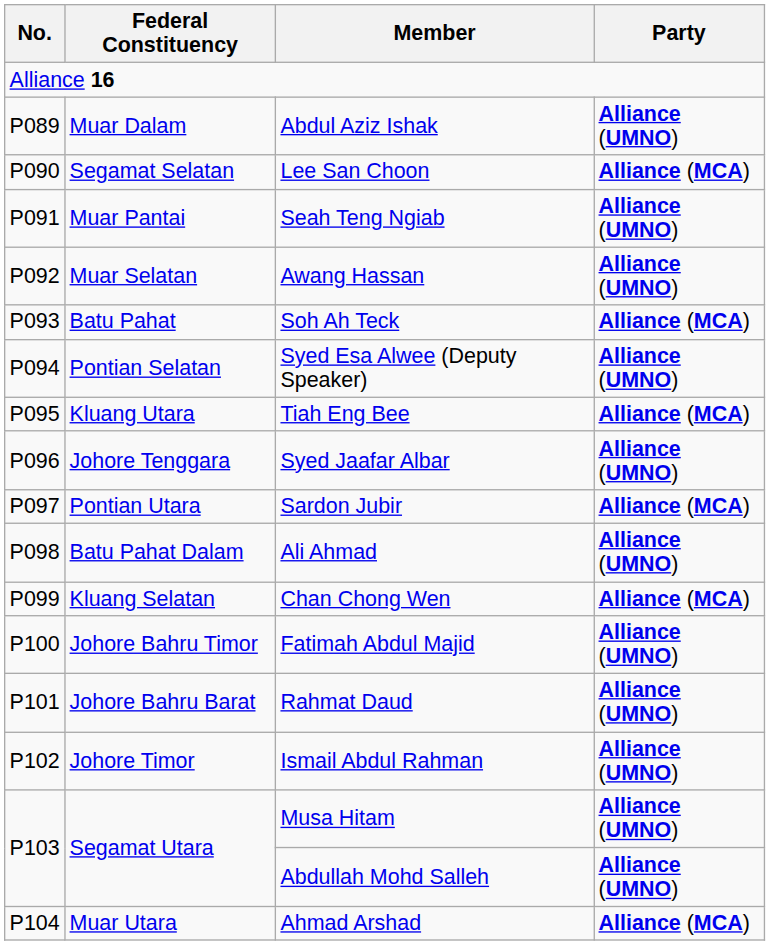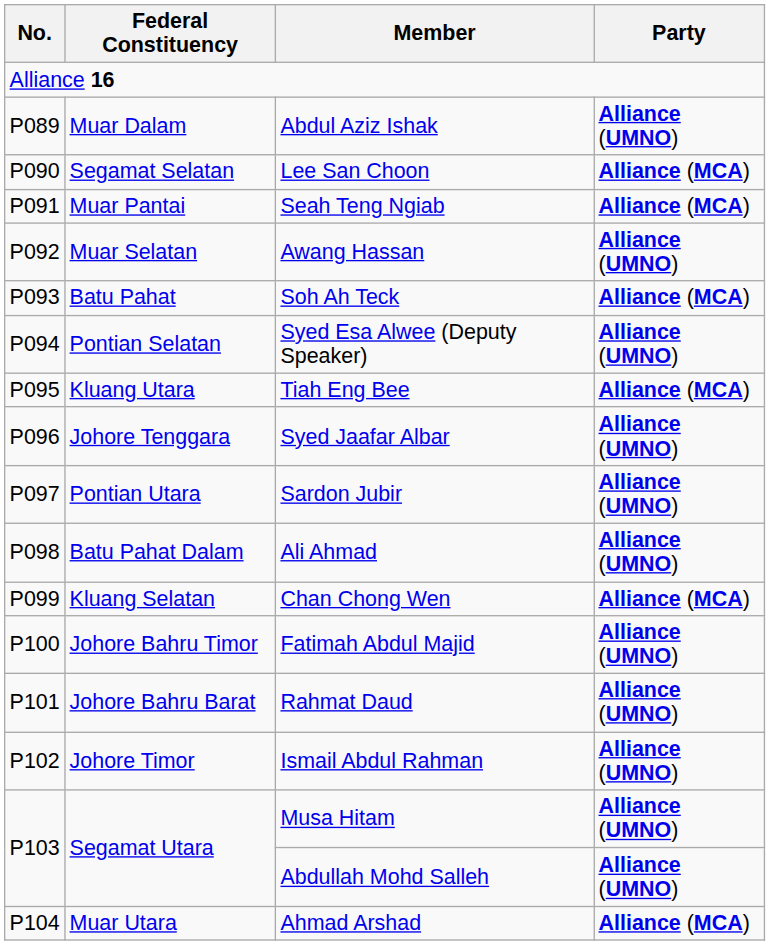(640, 217) Alliance (UMNO) -> (674, 205) Alliance (MCA)
(674, 506) Alliance (MCA) -> (640, 494) Alliance (UMNO)
